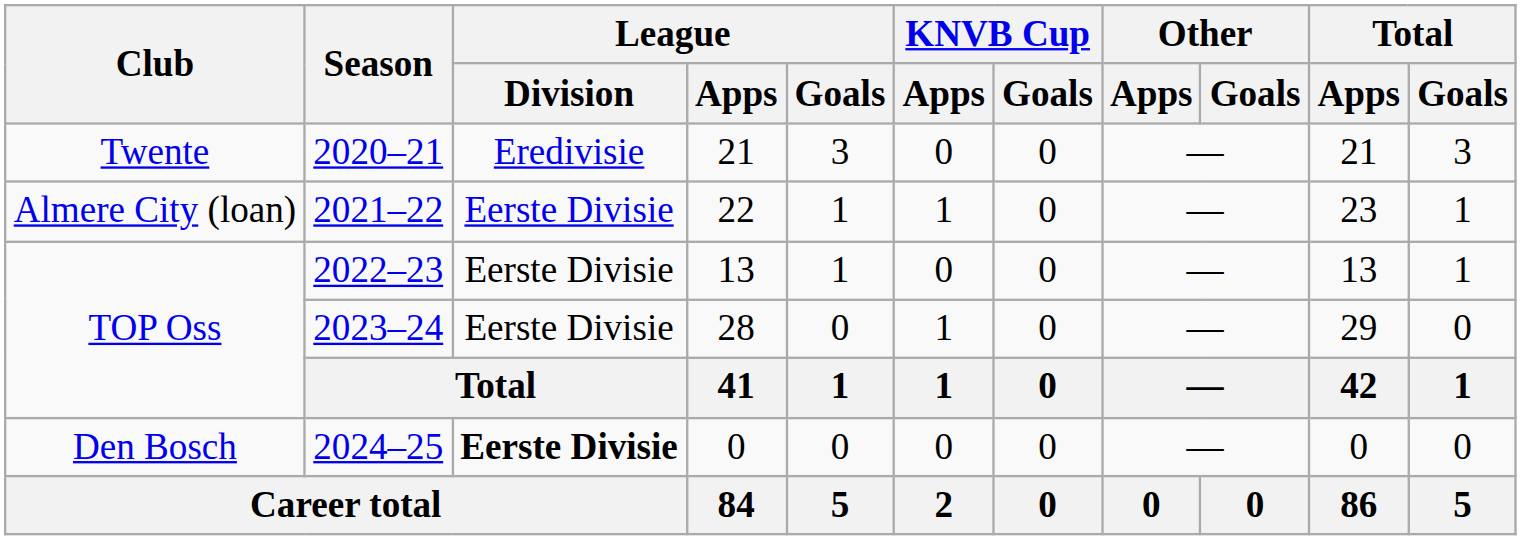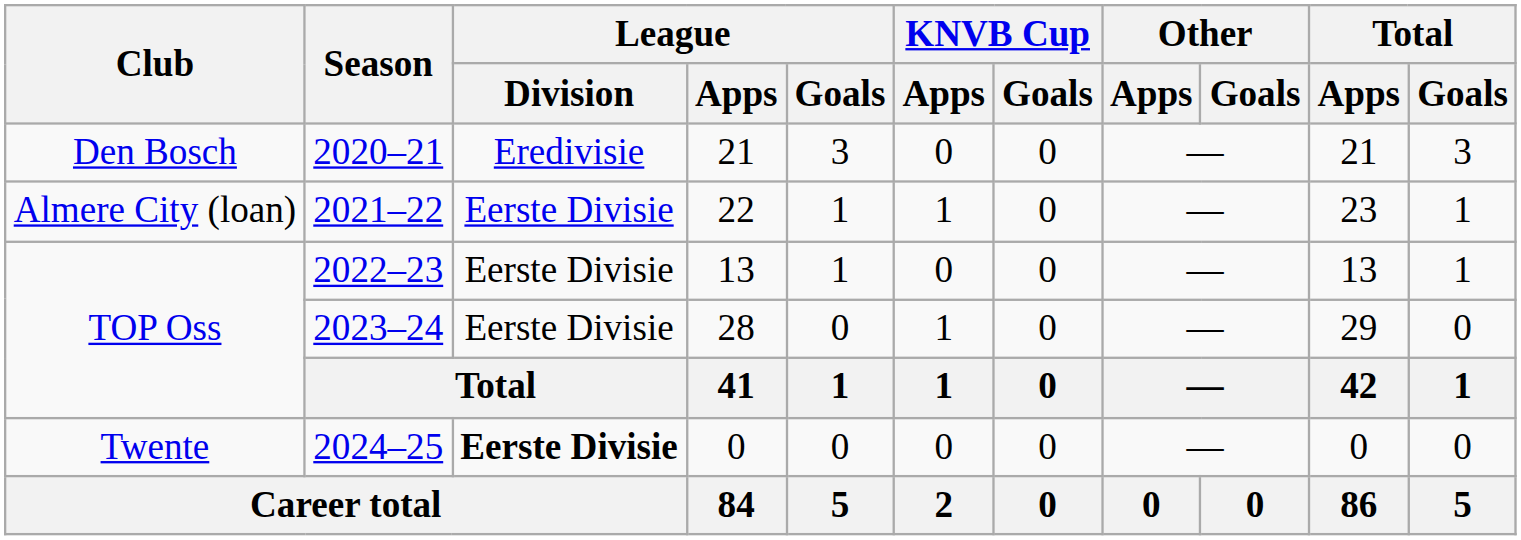(155, 151) Twente -> (155, 151) Den Bosch
(155, 446) Den Bosch -> (155, 446) Twente
